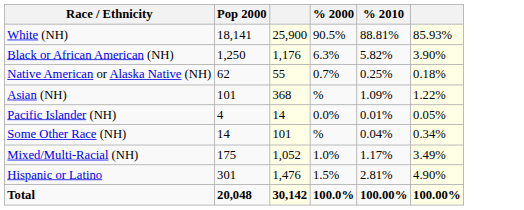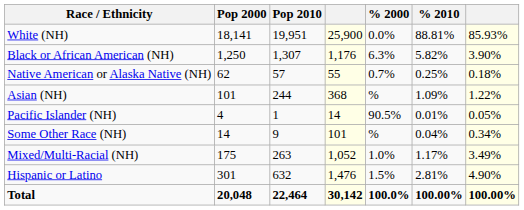+ column: (297, 14)
(329, 34) 90.5% -> (381, 34) 0.0%
(326, 114) 0.0% -> (385, 114) 90.5%
